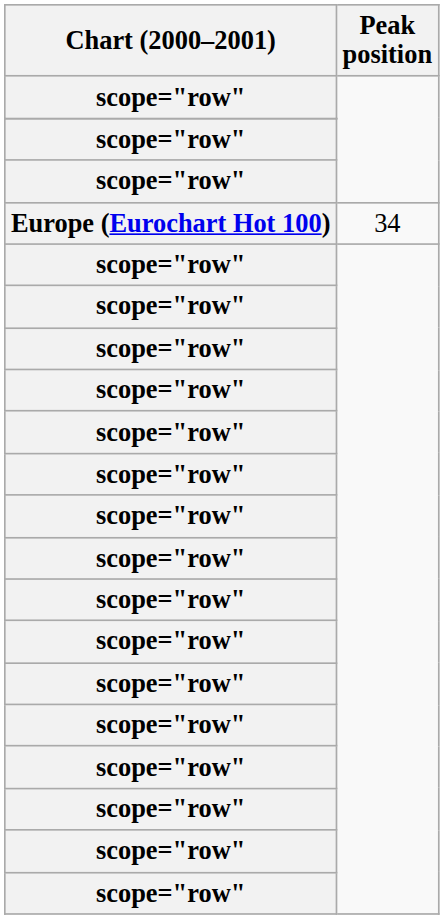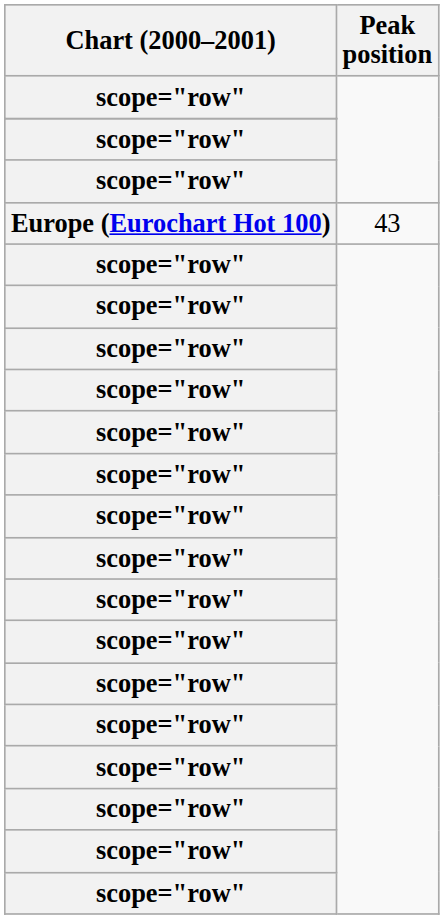(387, 222) 34 -> (387, 222) 43
